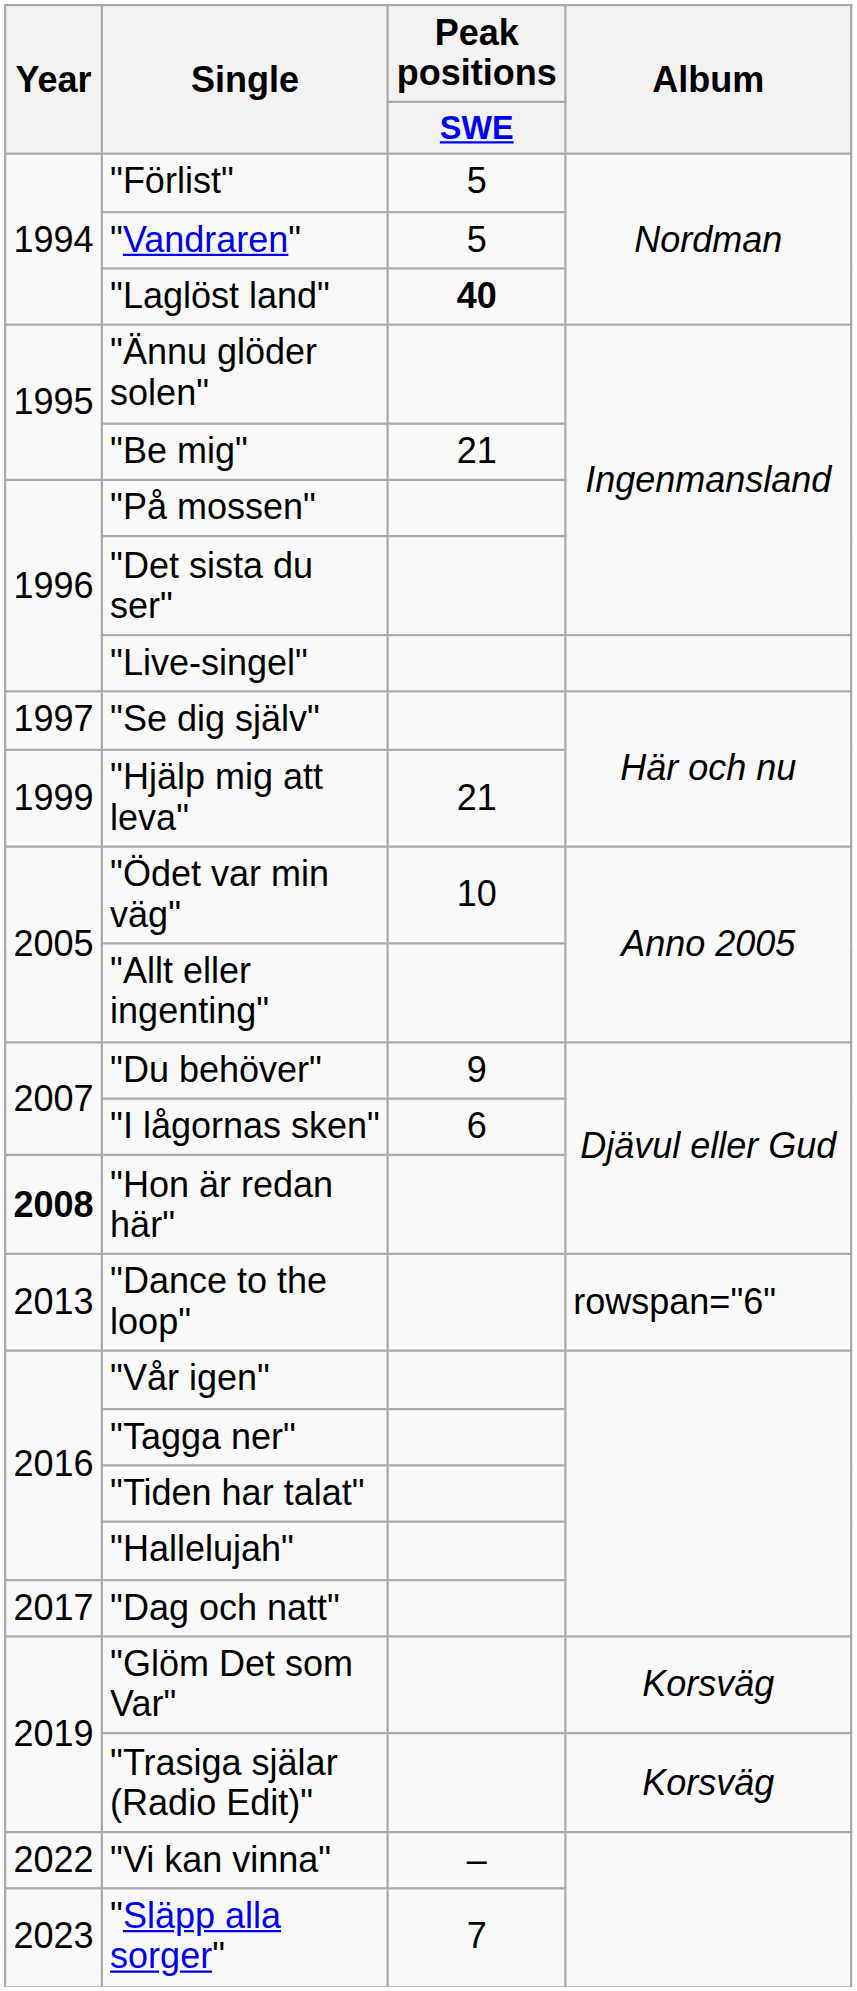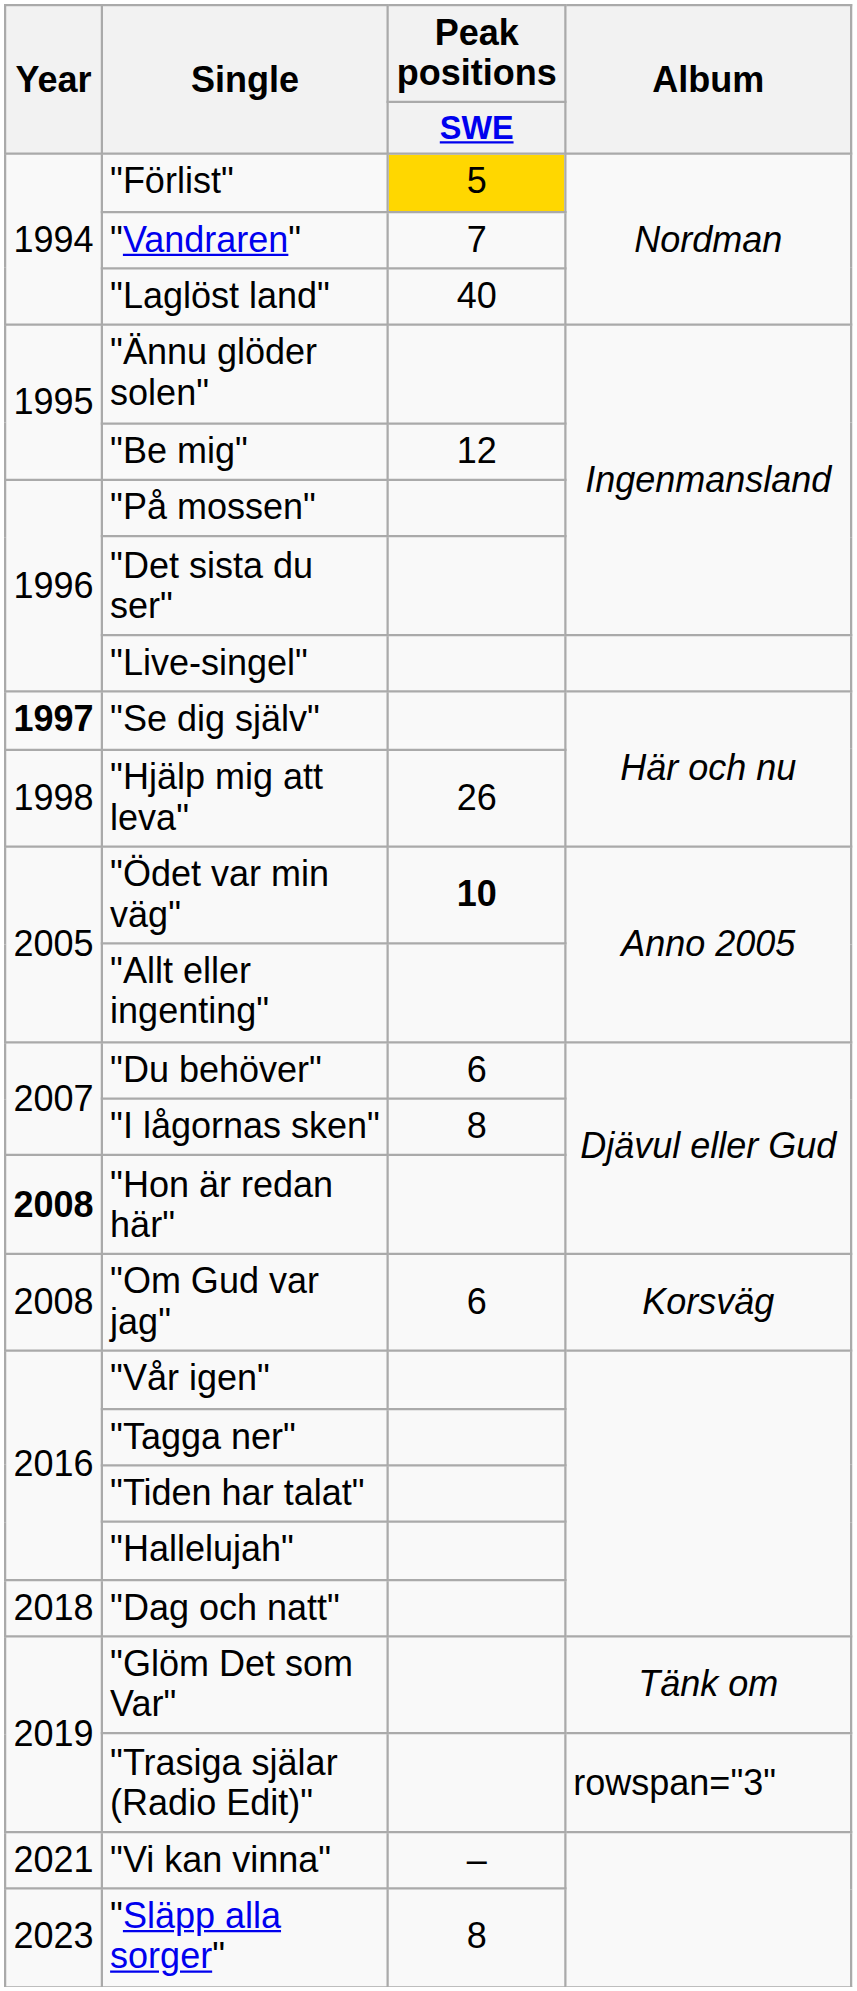(477, 181) no background -> (477, 181) gold background
(477, 238) 5 -> (477, 238) 7
(477, 296) bold -> (477, 296) normal
(477, 450) 21 -> (477, 450) 12
(53, 719) normal -> (53, 719) bold
(53, 796) 1999 -> (53, 796) 1998
(477, 796) 21 -> (477, 796) 26
(477, 894) normal -> (477, 894) bold
(477, 1069) 9 -> (477, 1069) 6
(477, 1126) 6 -> (477, 1126) 8
+ row: (215, 1301)
- row: (219, 1301)
(53, 1607) 2017 -> (53, 1607) 2018
(708, 1684) Korsväg -> (708, 1684) Tänk om
(708, 1782) Korsväg -> (675, 1782) rowspan="3"
(53, 1859) 2022 -> (53, 1859) 2021
(477, 1936) 7 -> (477, 1936) 8
